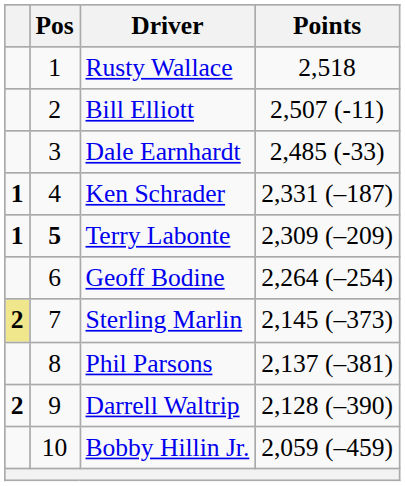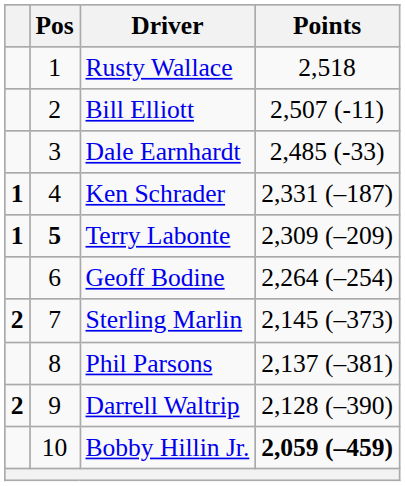(17, 320) khaki background -> (17, 320) no background
(327, 446) normal -> (327, 446) bold
